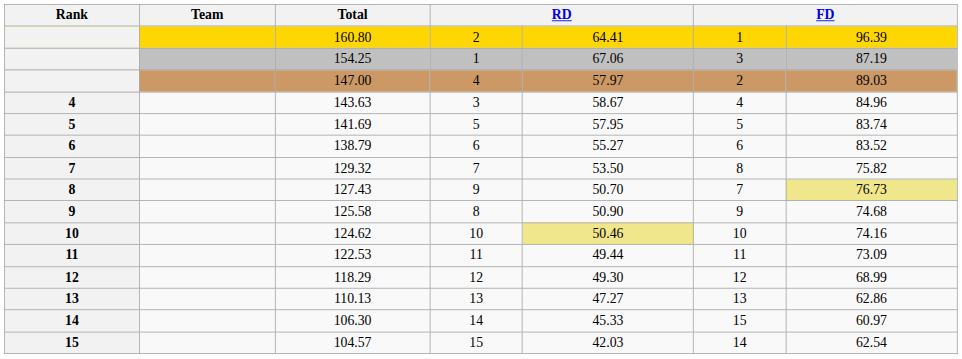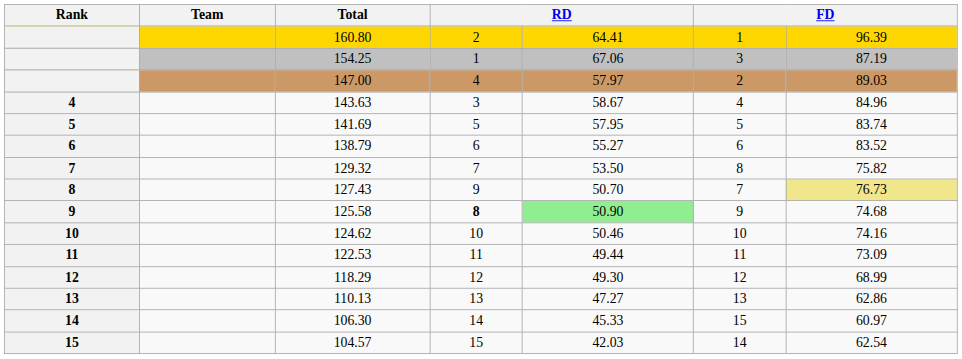(476, 211) normal -> (476, 211) bold
(608, 211) no background -> (608, 211) lightgreen background
(608, 233) khaki background -> (608, 233) no background
